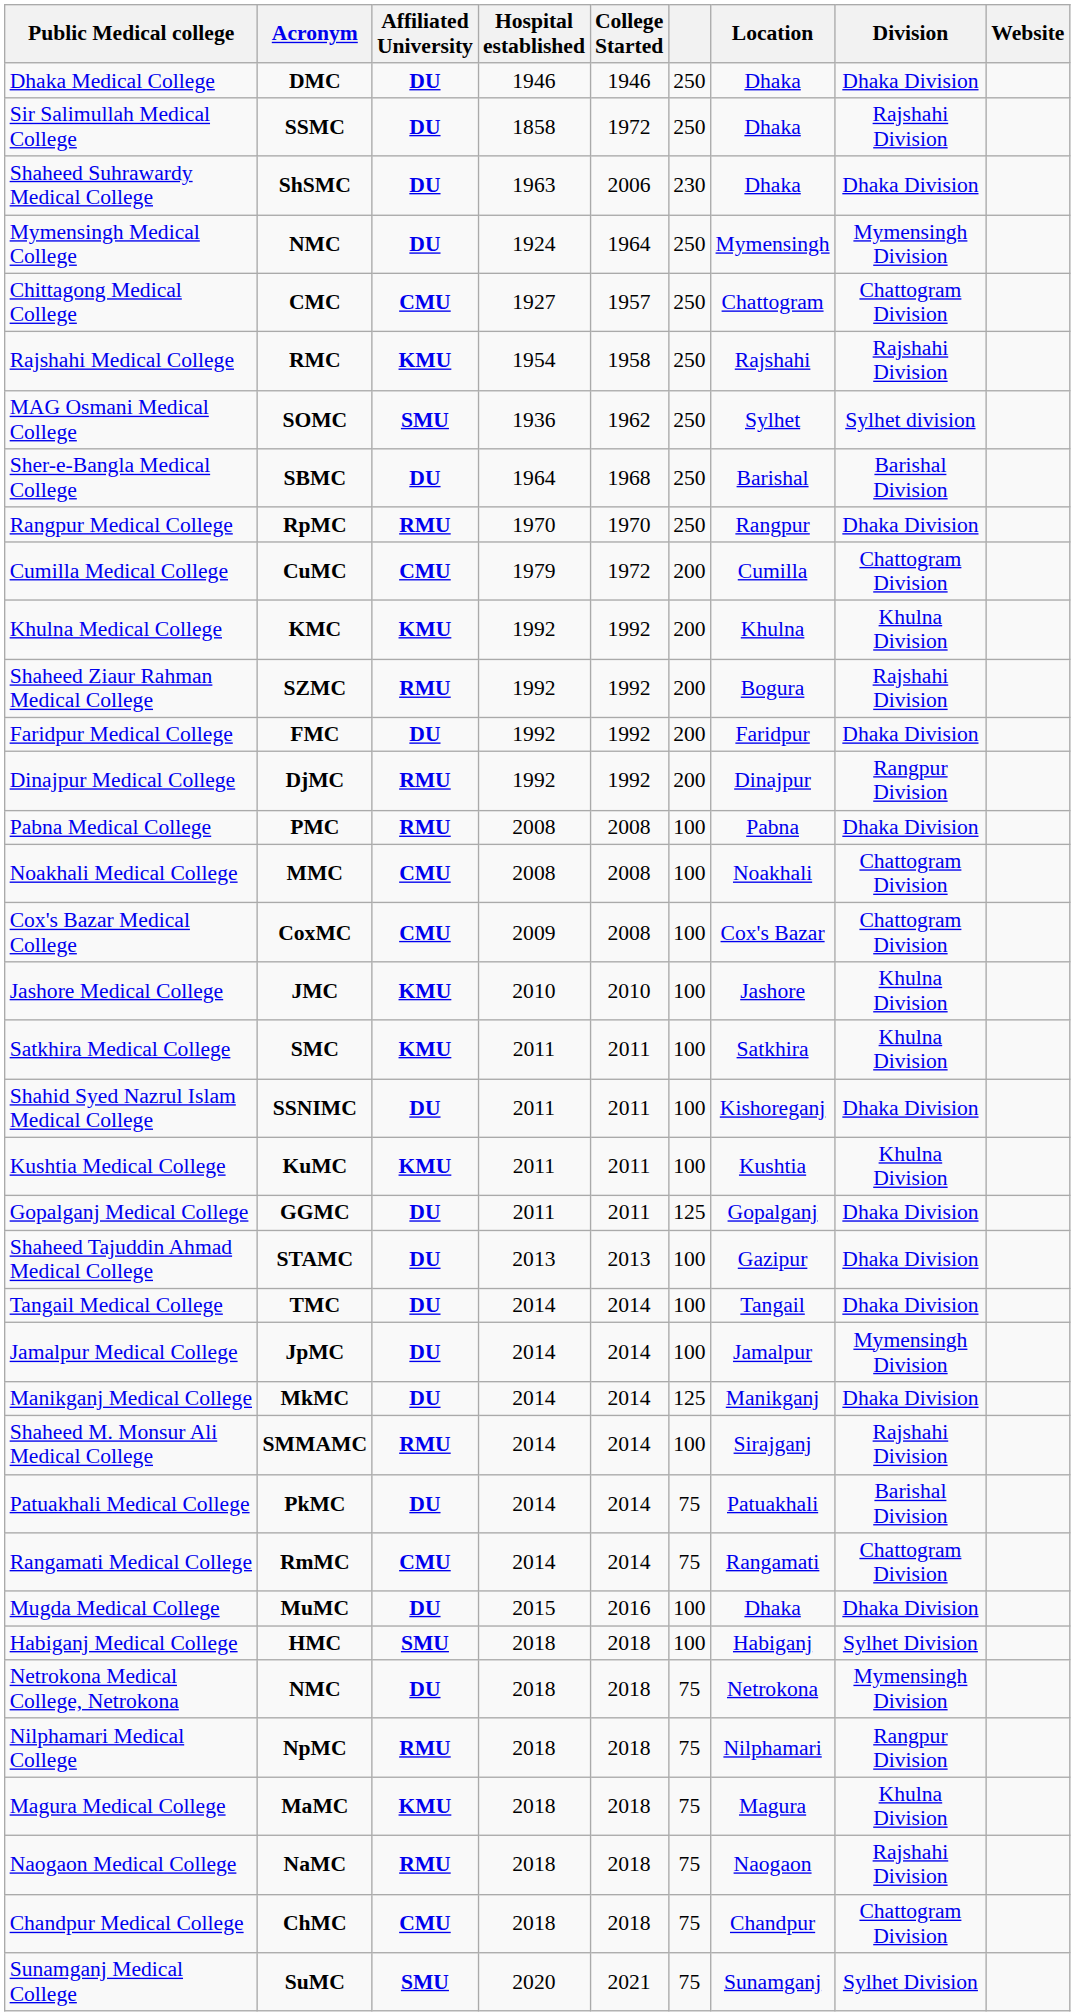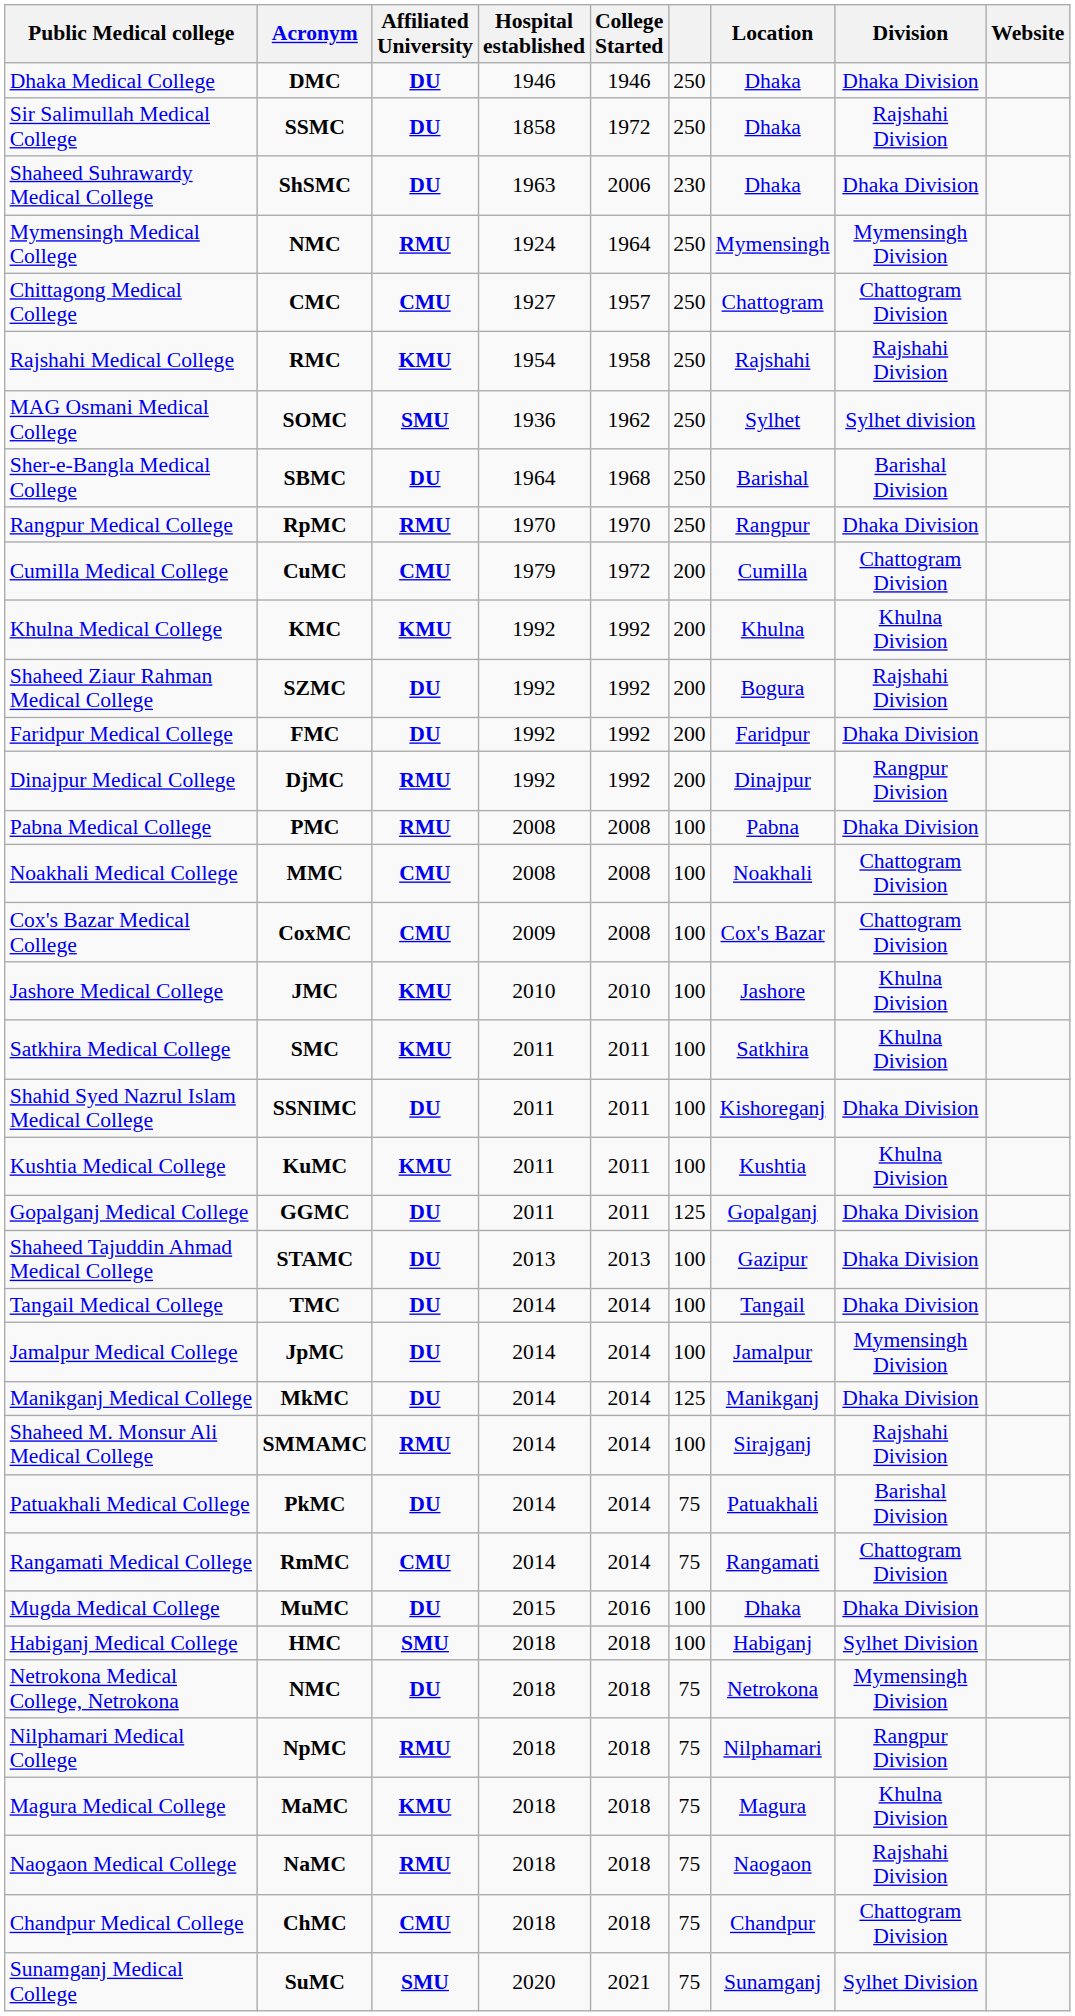(425, 243) DU -> (425, 243) RMU
(425, 687) RMU -> (425, 687) DU
